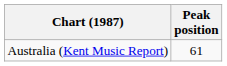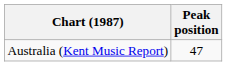(196, 50) 61 -> (196, 50) 47
